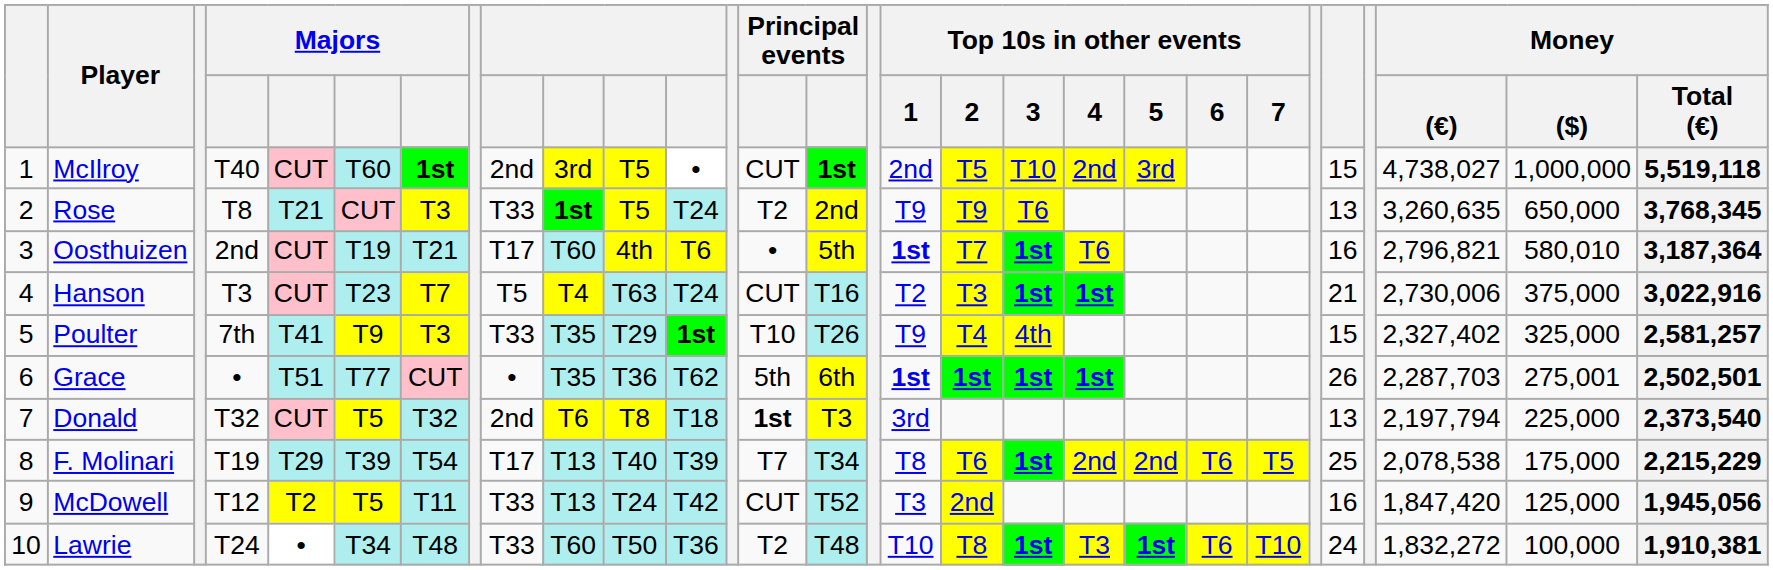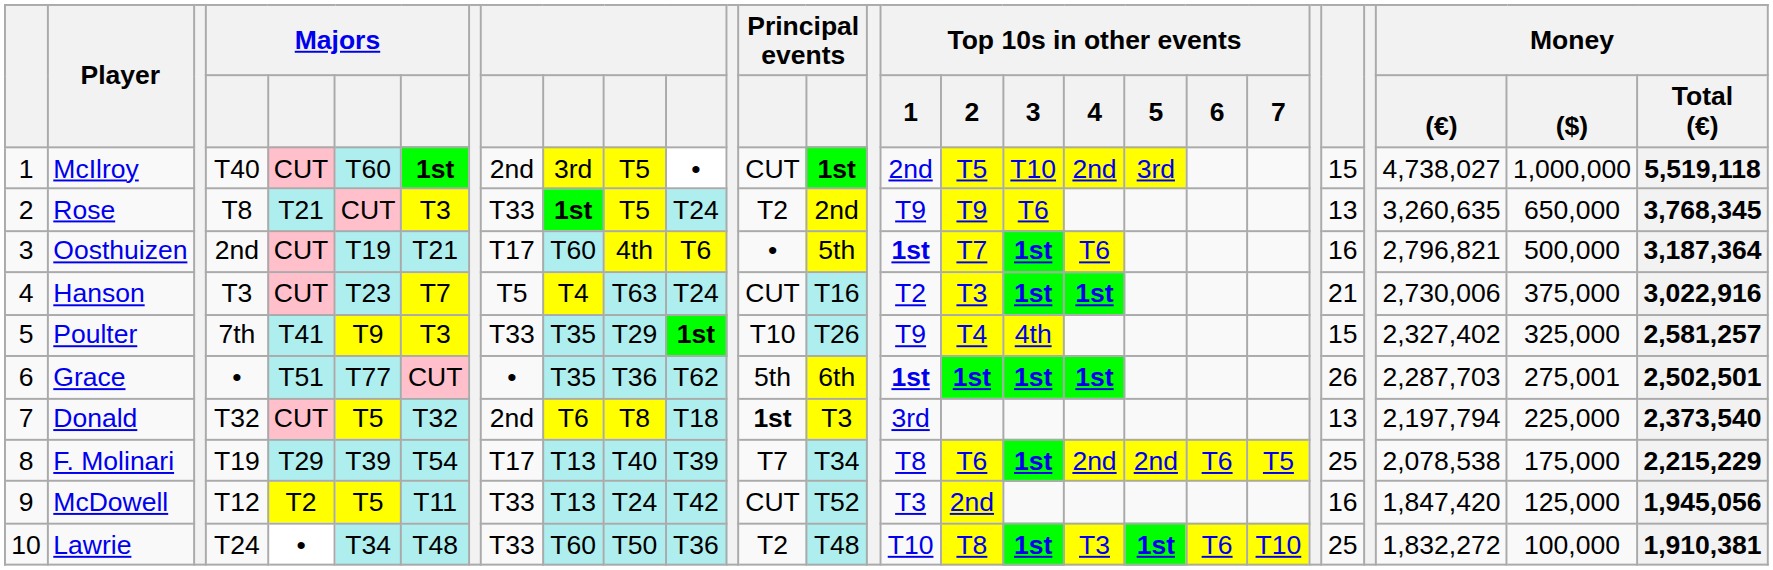(1572, 251) 580,010 -> (1572, 251) 500,000
(1343, 544) 24 -> (1343, 544) 25
